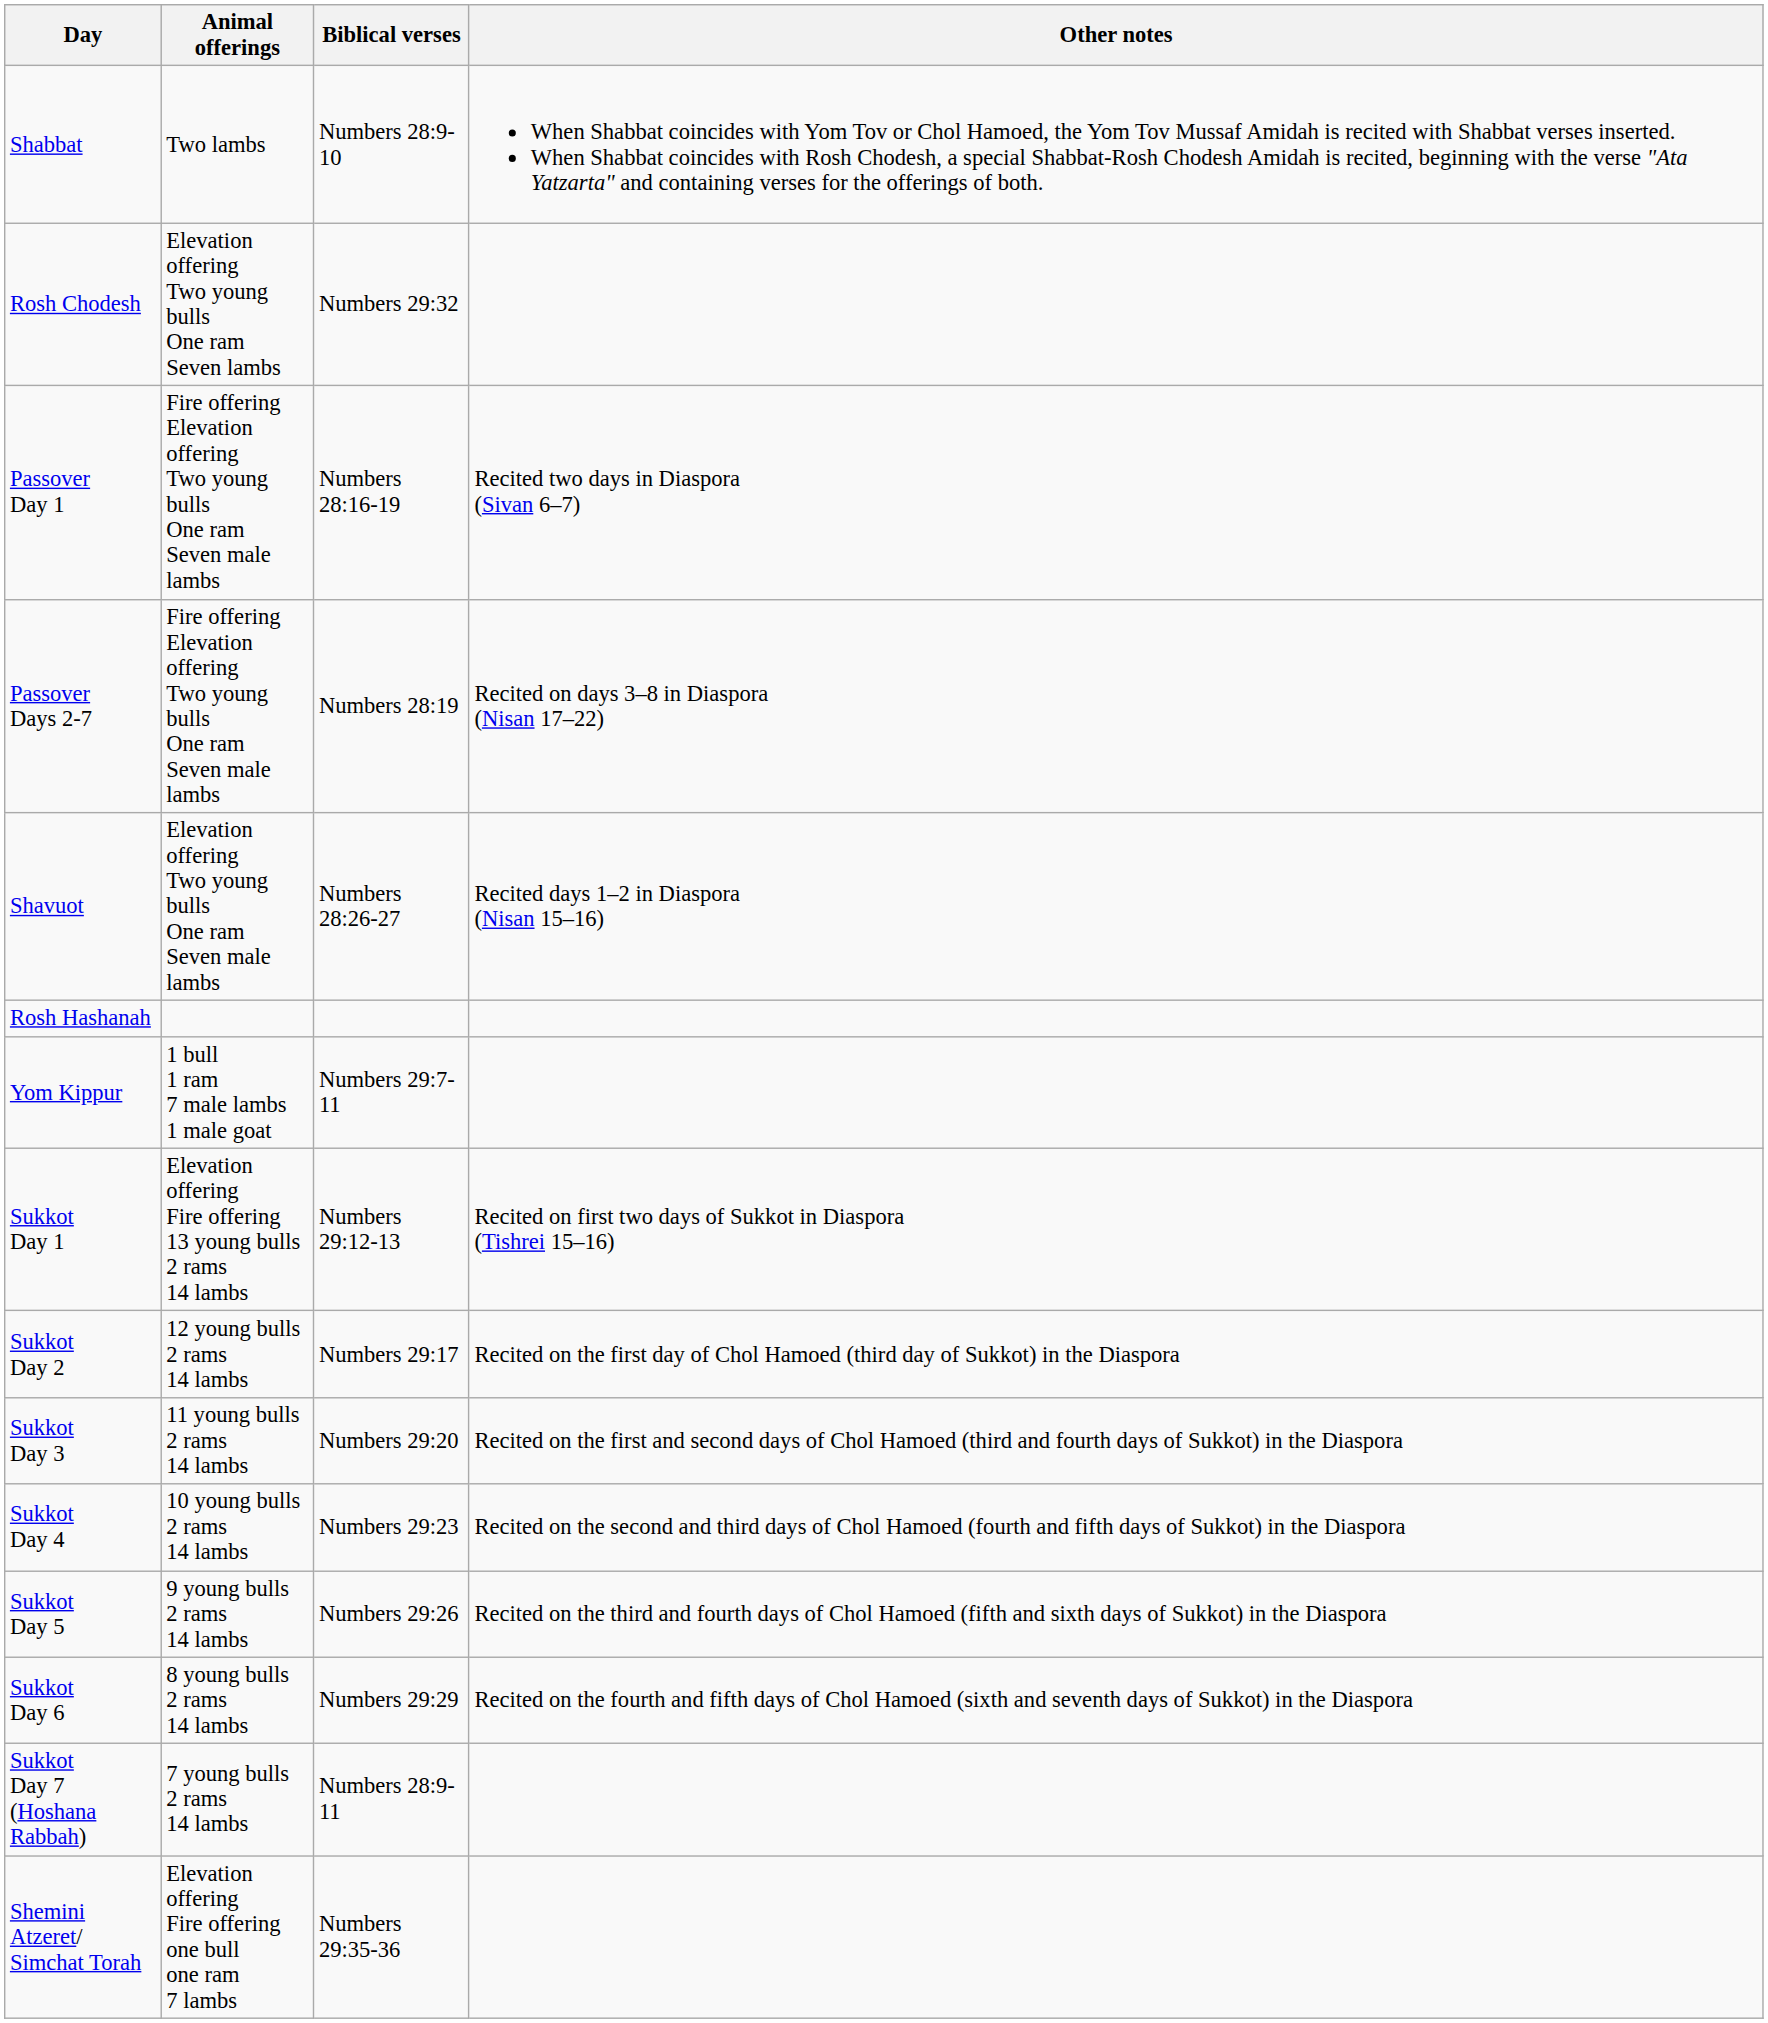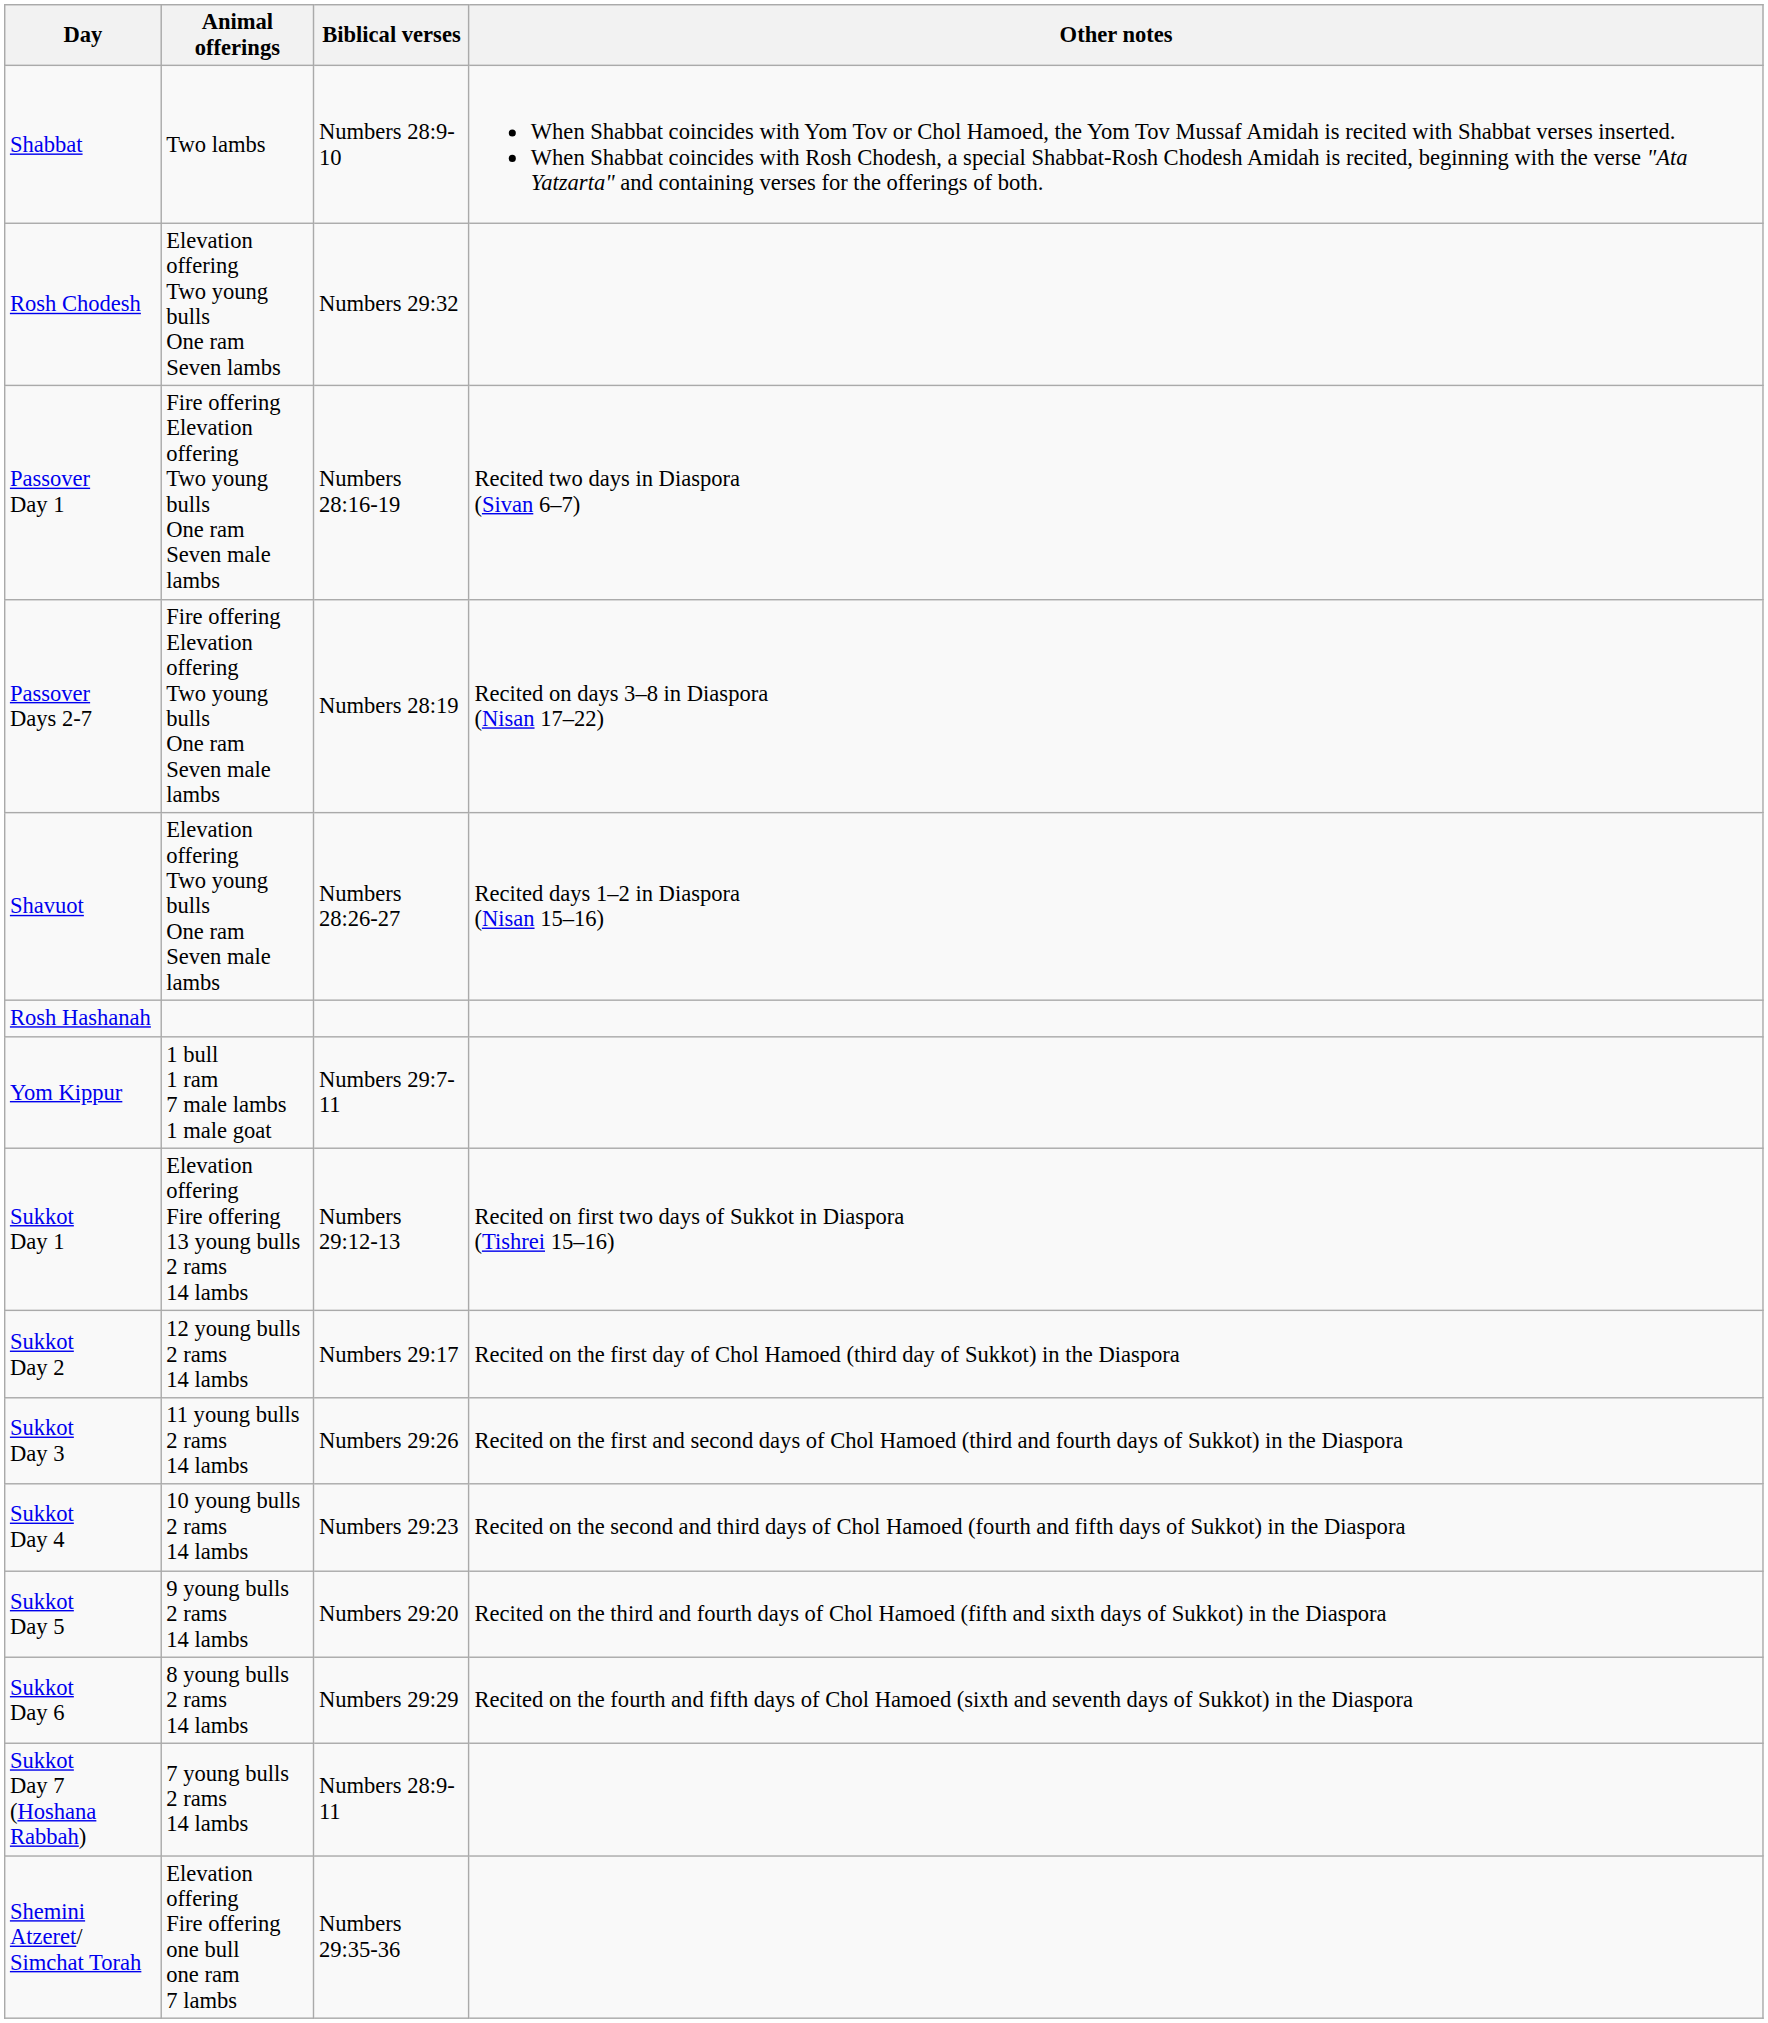(389, 1440) Numbers 29:20 -> (389, 1440) Numbers 29:26
(389, 1613) Numbers 29:26 -> (389, 1613) Numbers 29:20
